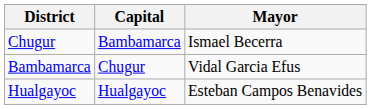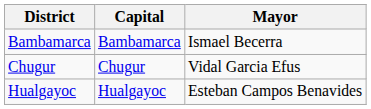(32, 41) Chugur -> (49, 41) Bambamarca
(49, 66) Bambamarca -> (32, 66) Chugur
